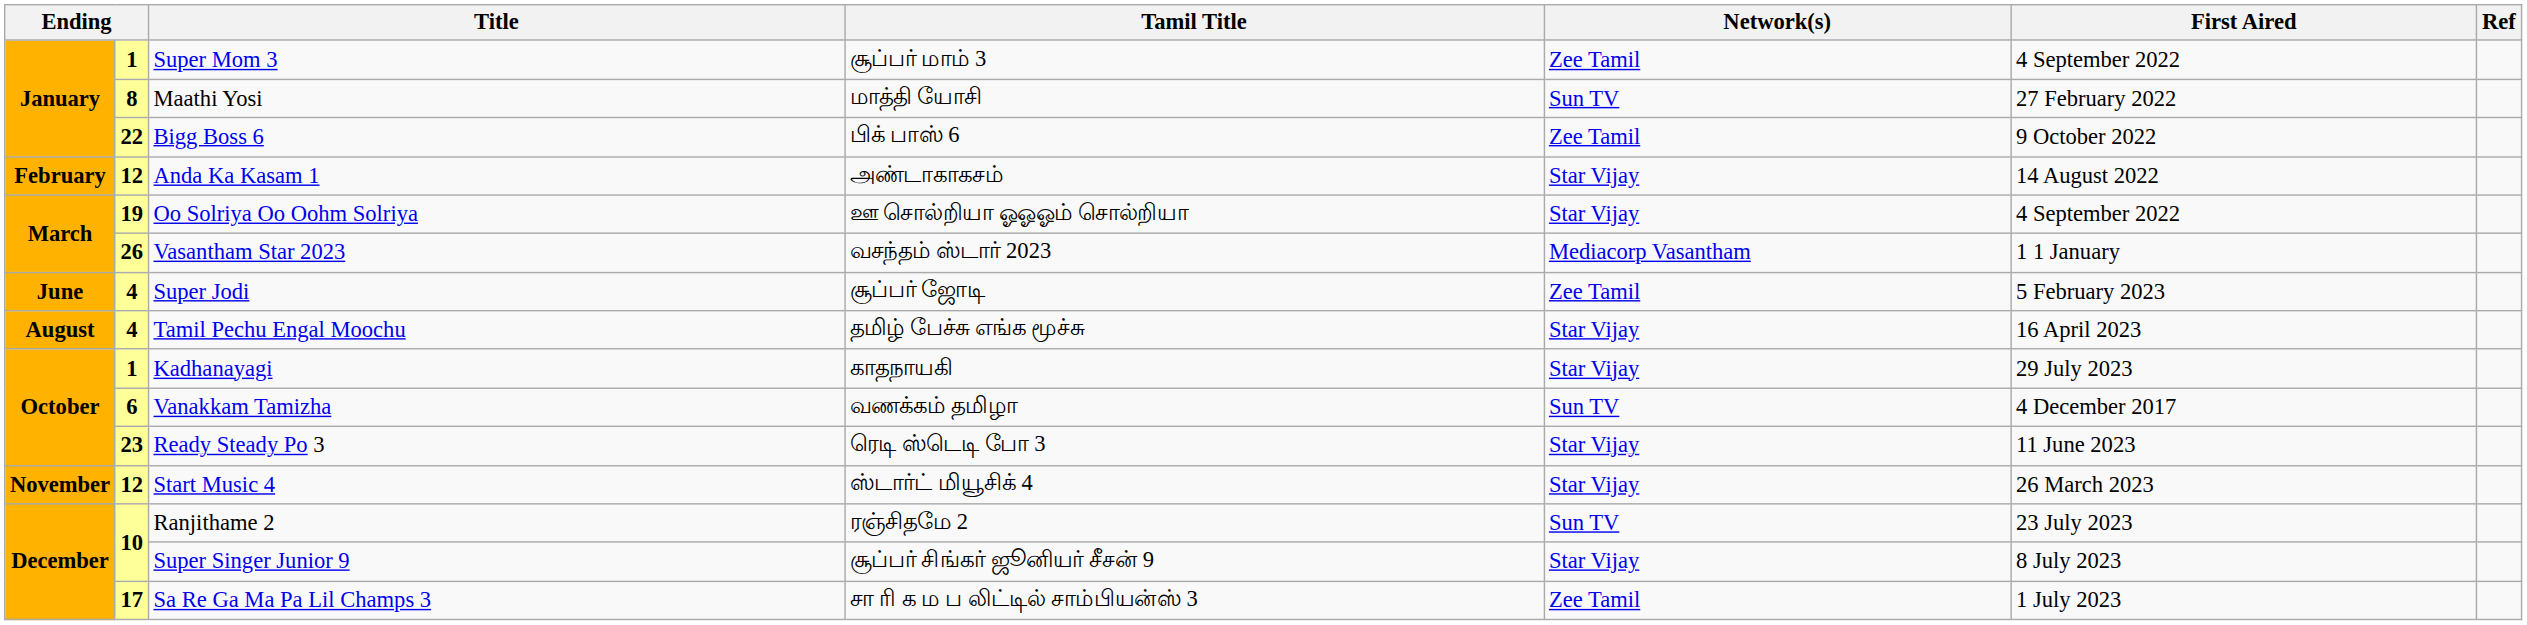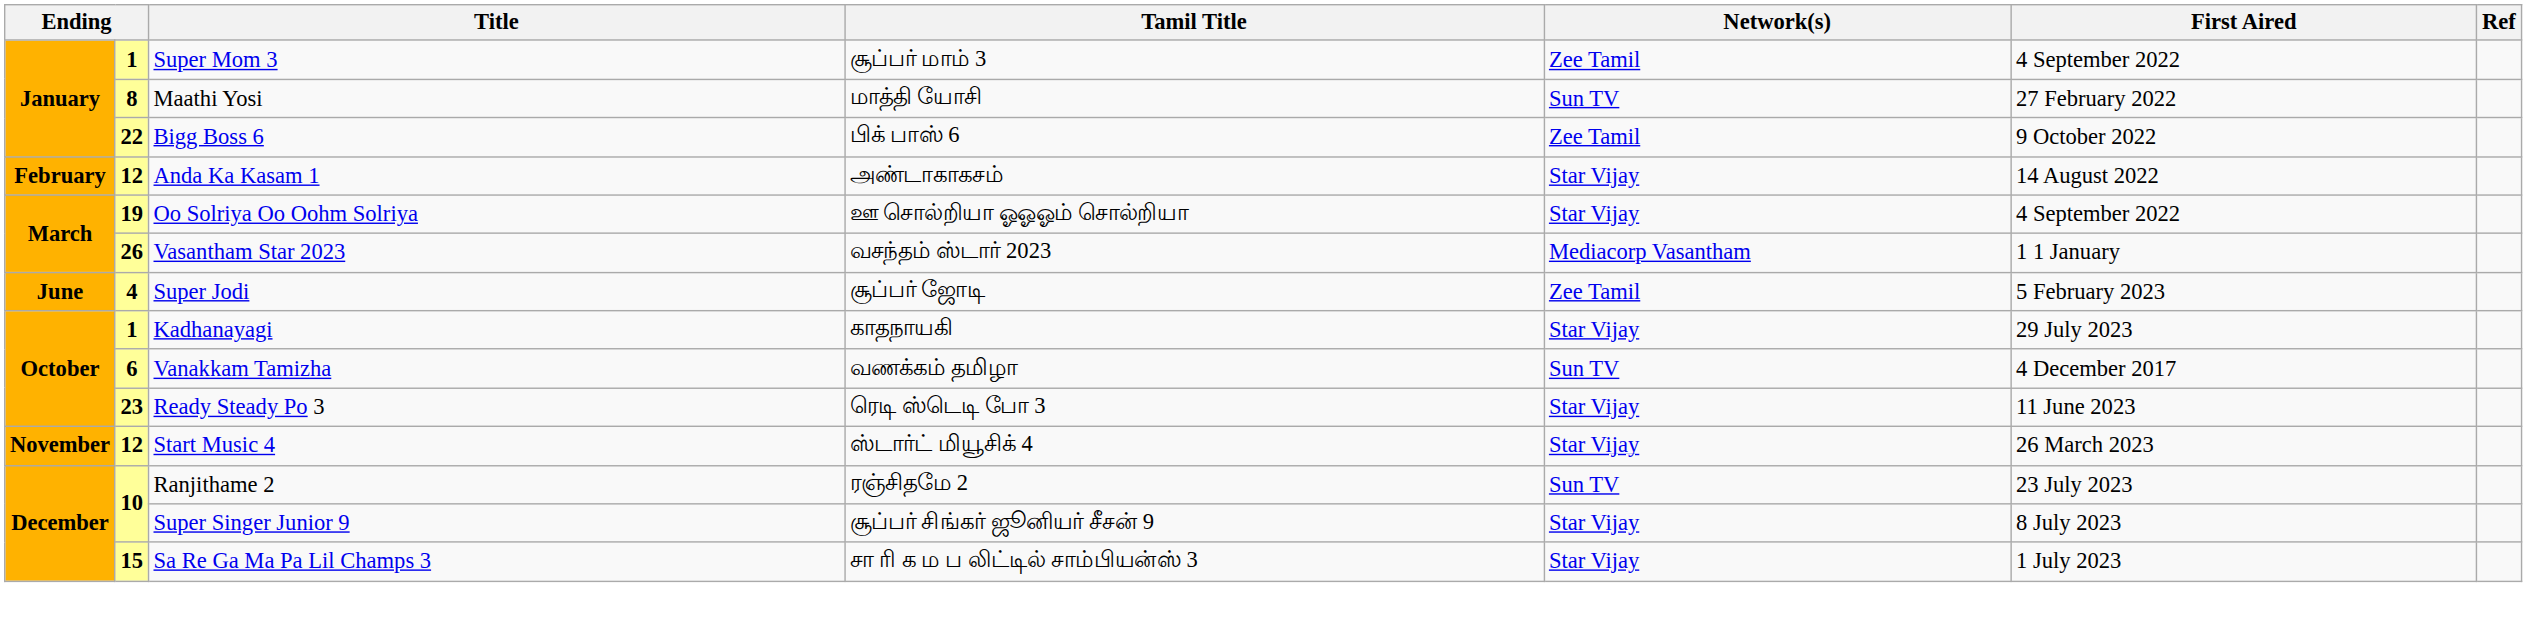- row: (280, 329)
(132, 599) 17 -> (132, 561) 15
(1595, 599) Zee Tamil -> (1594, 561) Star Vijay
